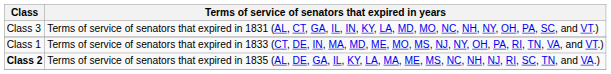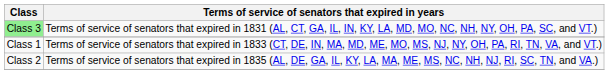(24, 28) no background -> (24, 28) lightgreen background
(25, 61) bold -> (24, 61) normal
